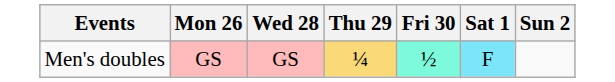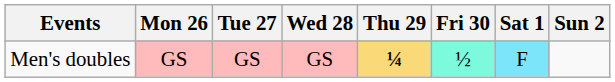+ column: (247, 23)
(360, 59) normal -> (395, 59) bold
